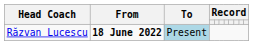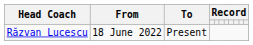(127, 32) bold -> (127, 32) normal
(187, 32) lightblue background -> (187, 32) no background
